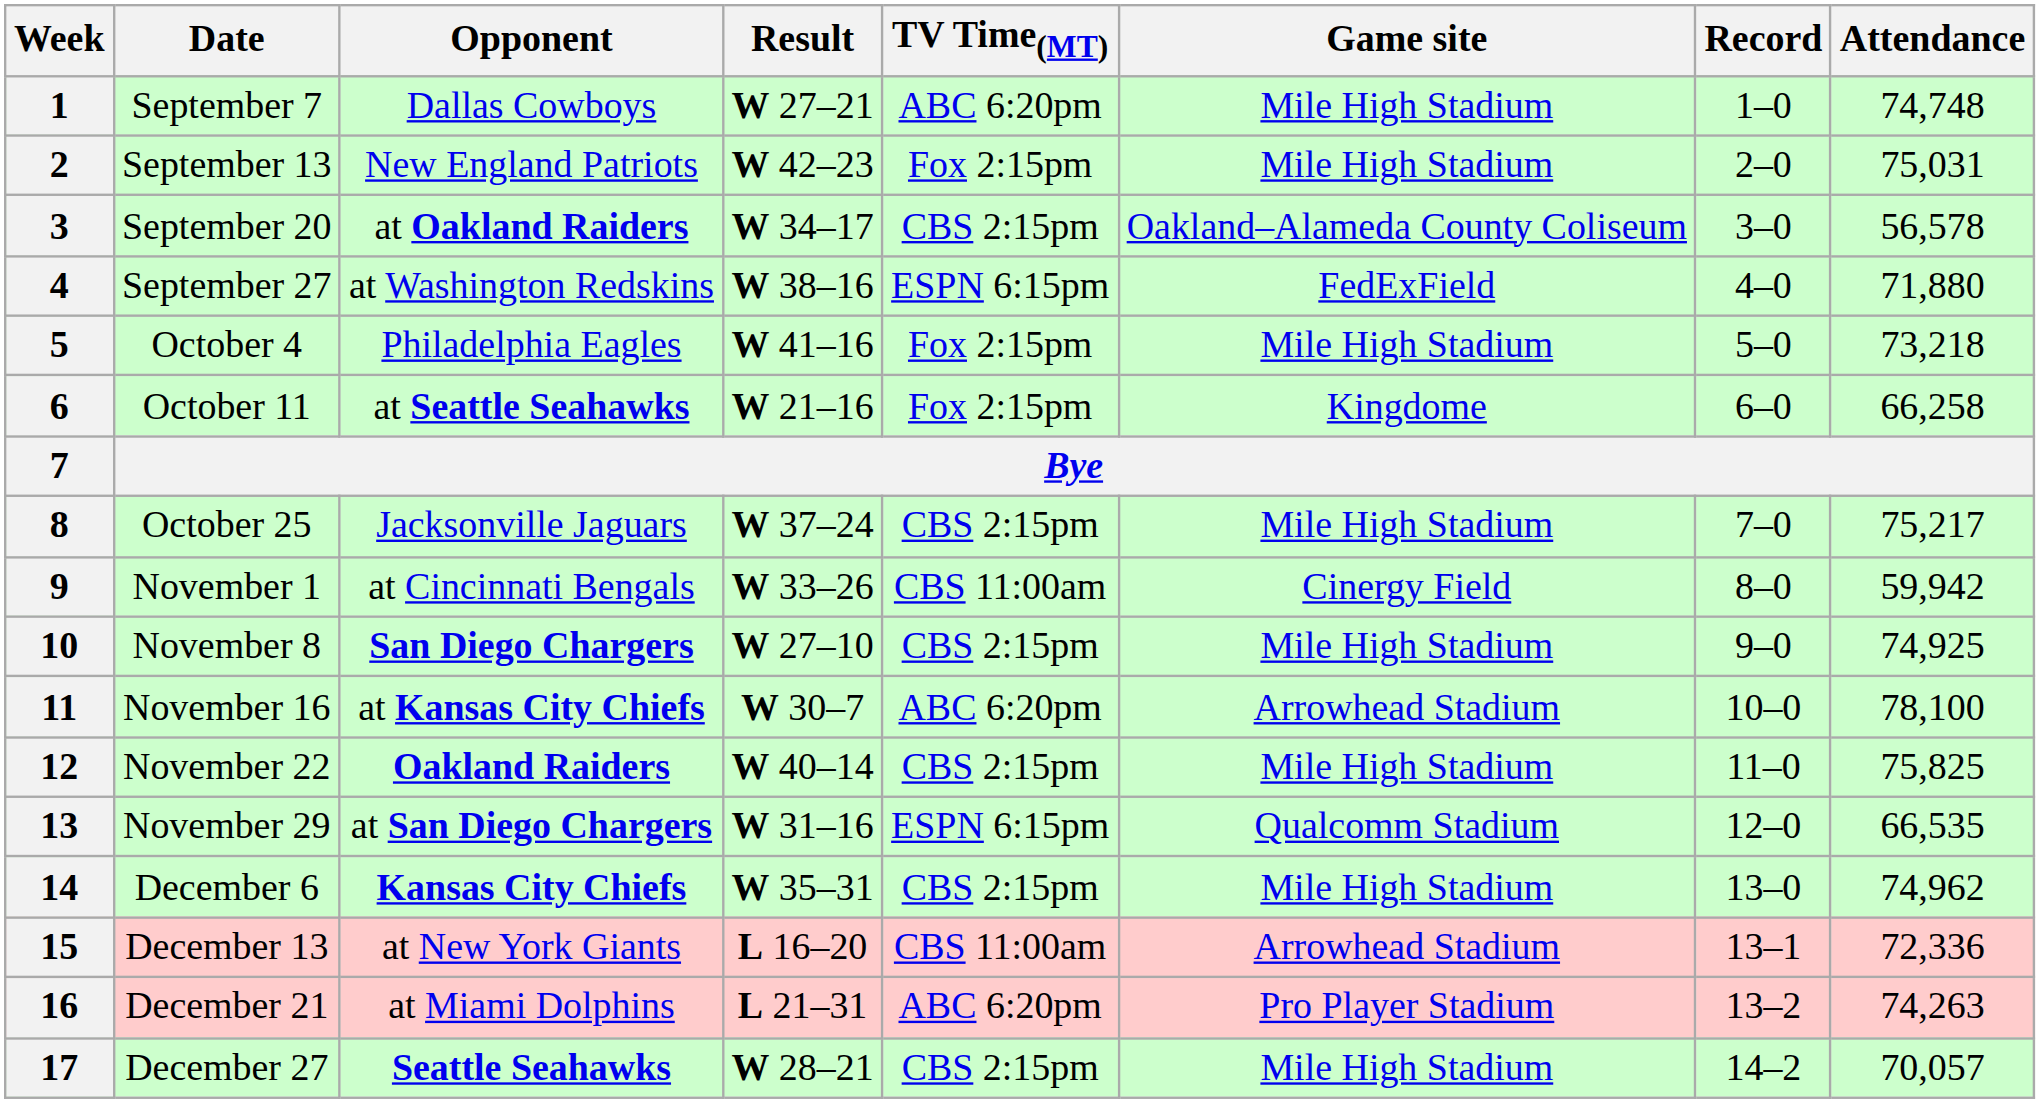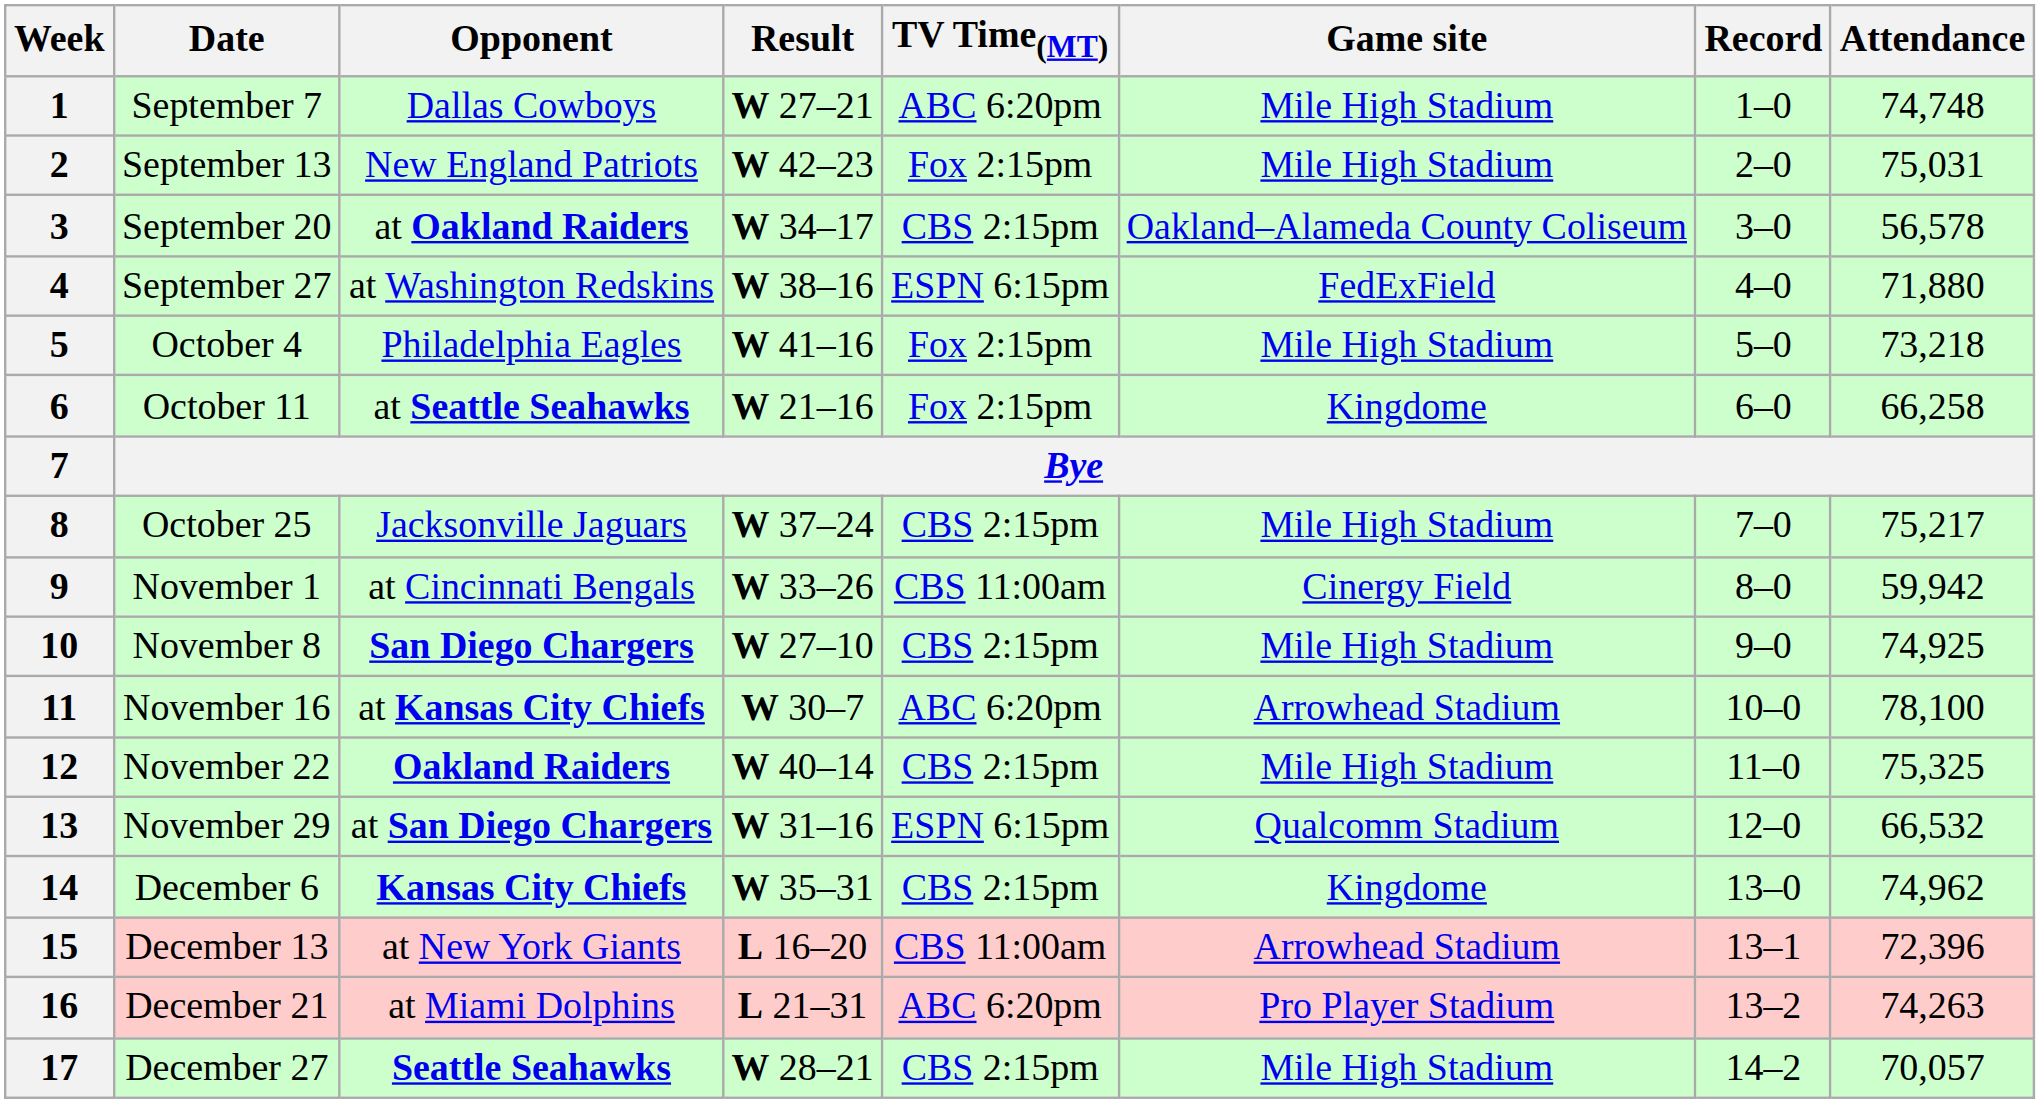(1933, 766) 75,825 -> (1933, 766) 75,325
(1933, 826) 66,535 -> (1933, 826) 66,532
(1407, 886) Mile High Stadium -> (1407, 886) Kingdome
(1933, 946) 72,336 -> (1933, 946) 72,396
